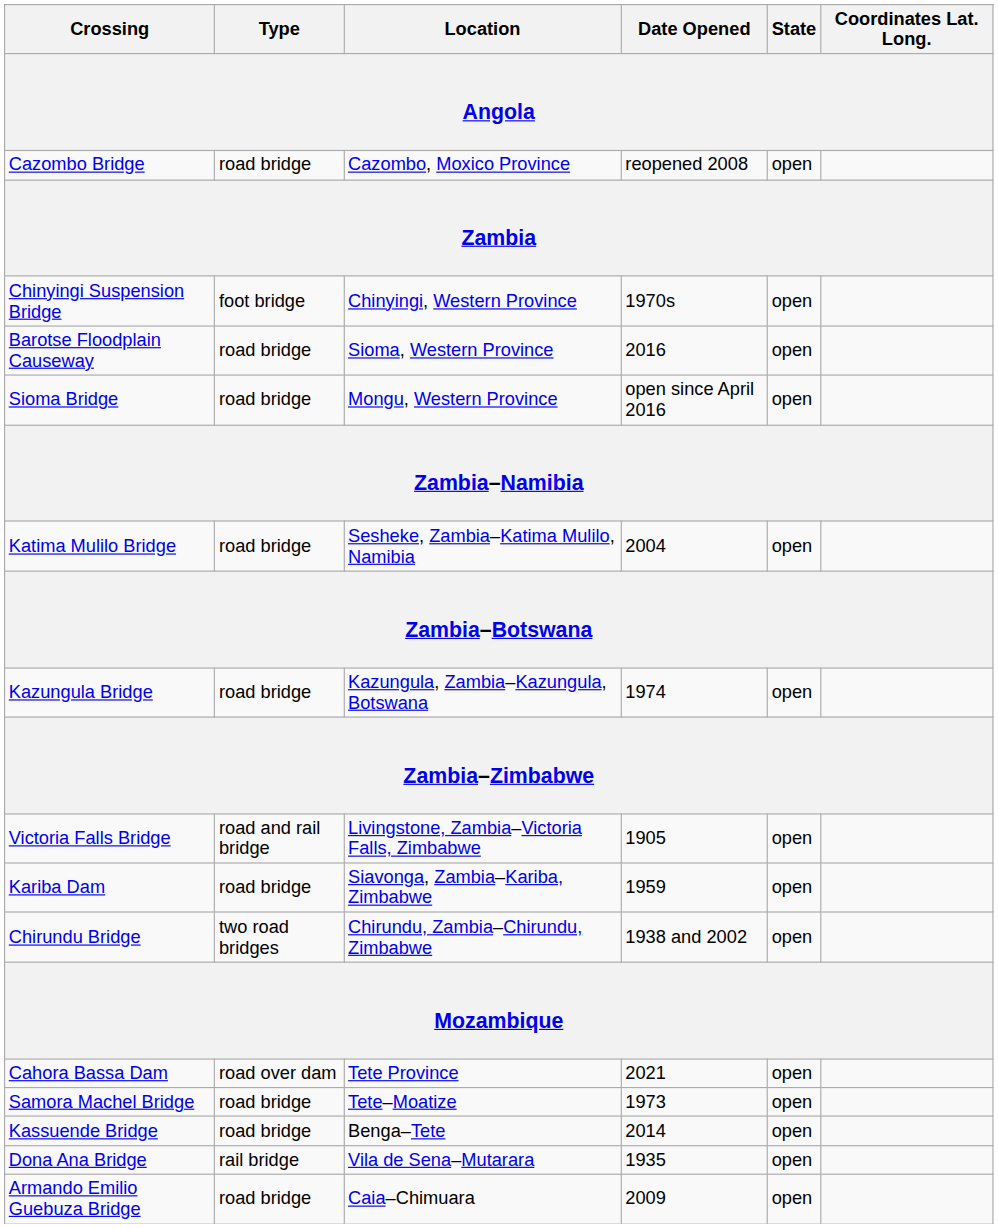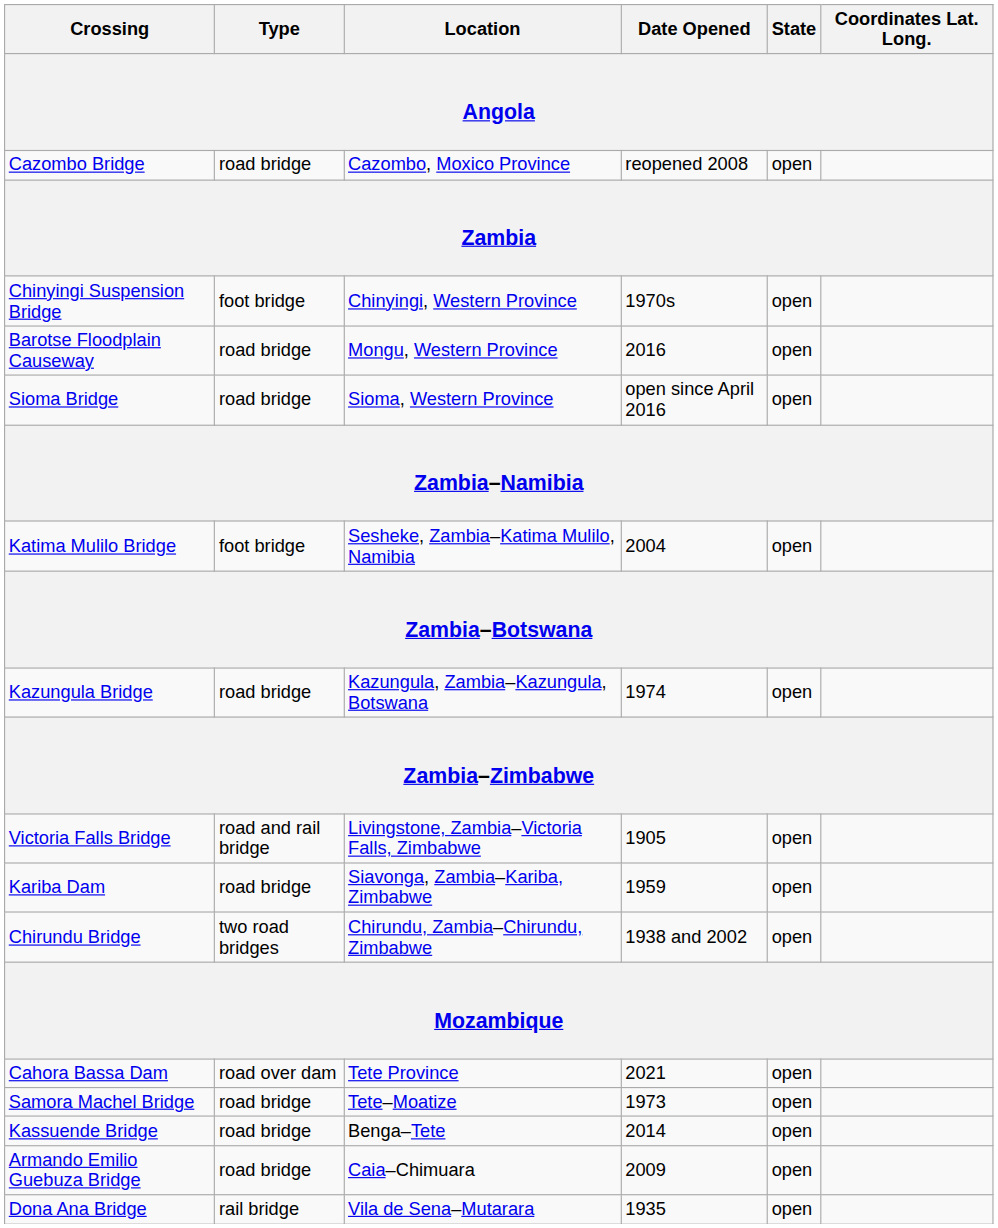(451, 350) Sioma, Western Province -> (453, 350) Mongu, Western Province
(453, 399) Mongu, Western Province -> (451, 399) Sioma, Western Province
(265, 546) road bridge -> (262, 546) foot bridge
rows swapped: (78, 1159) <-> (75, 1199)
